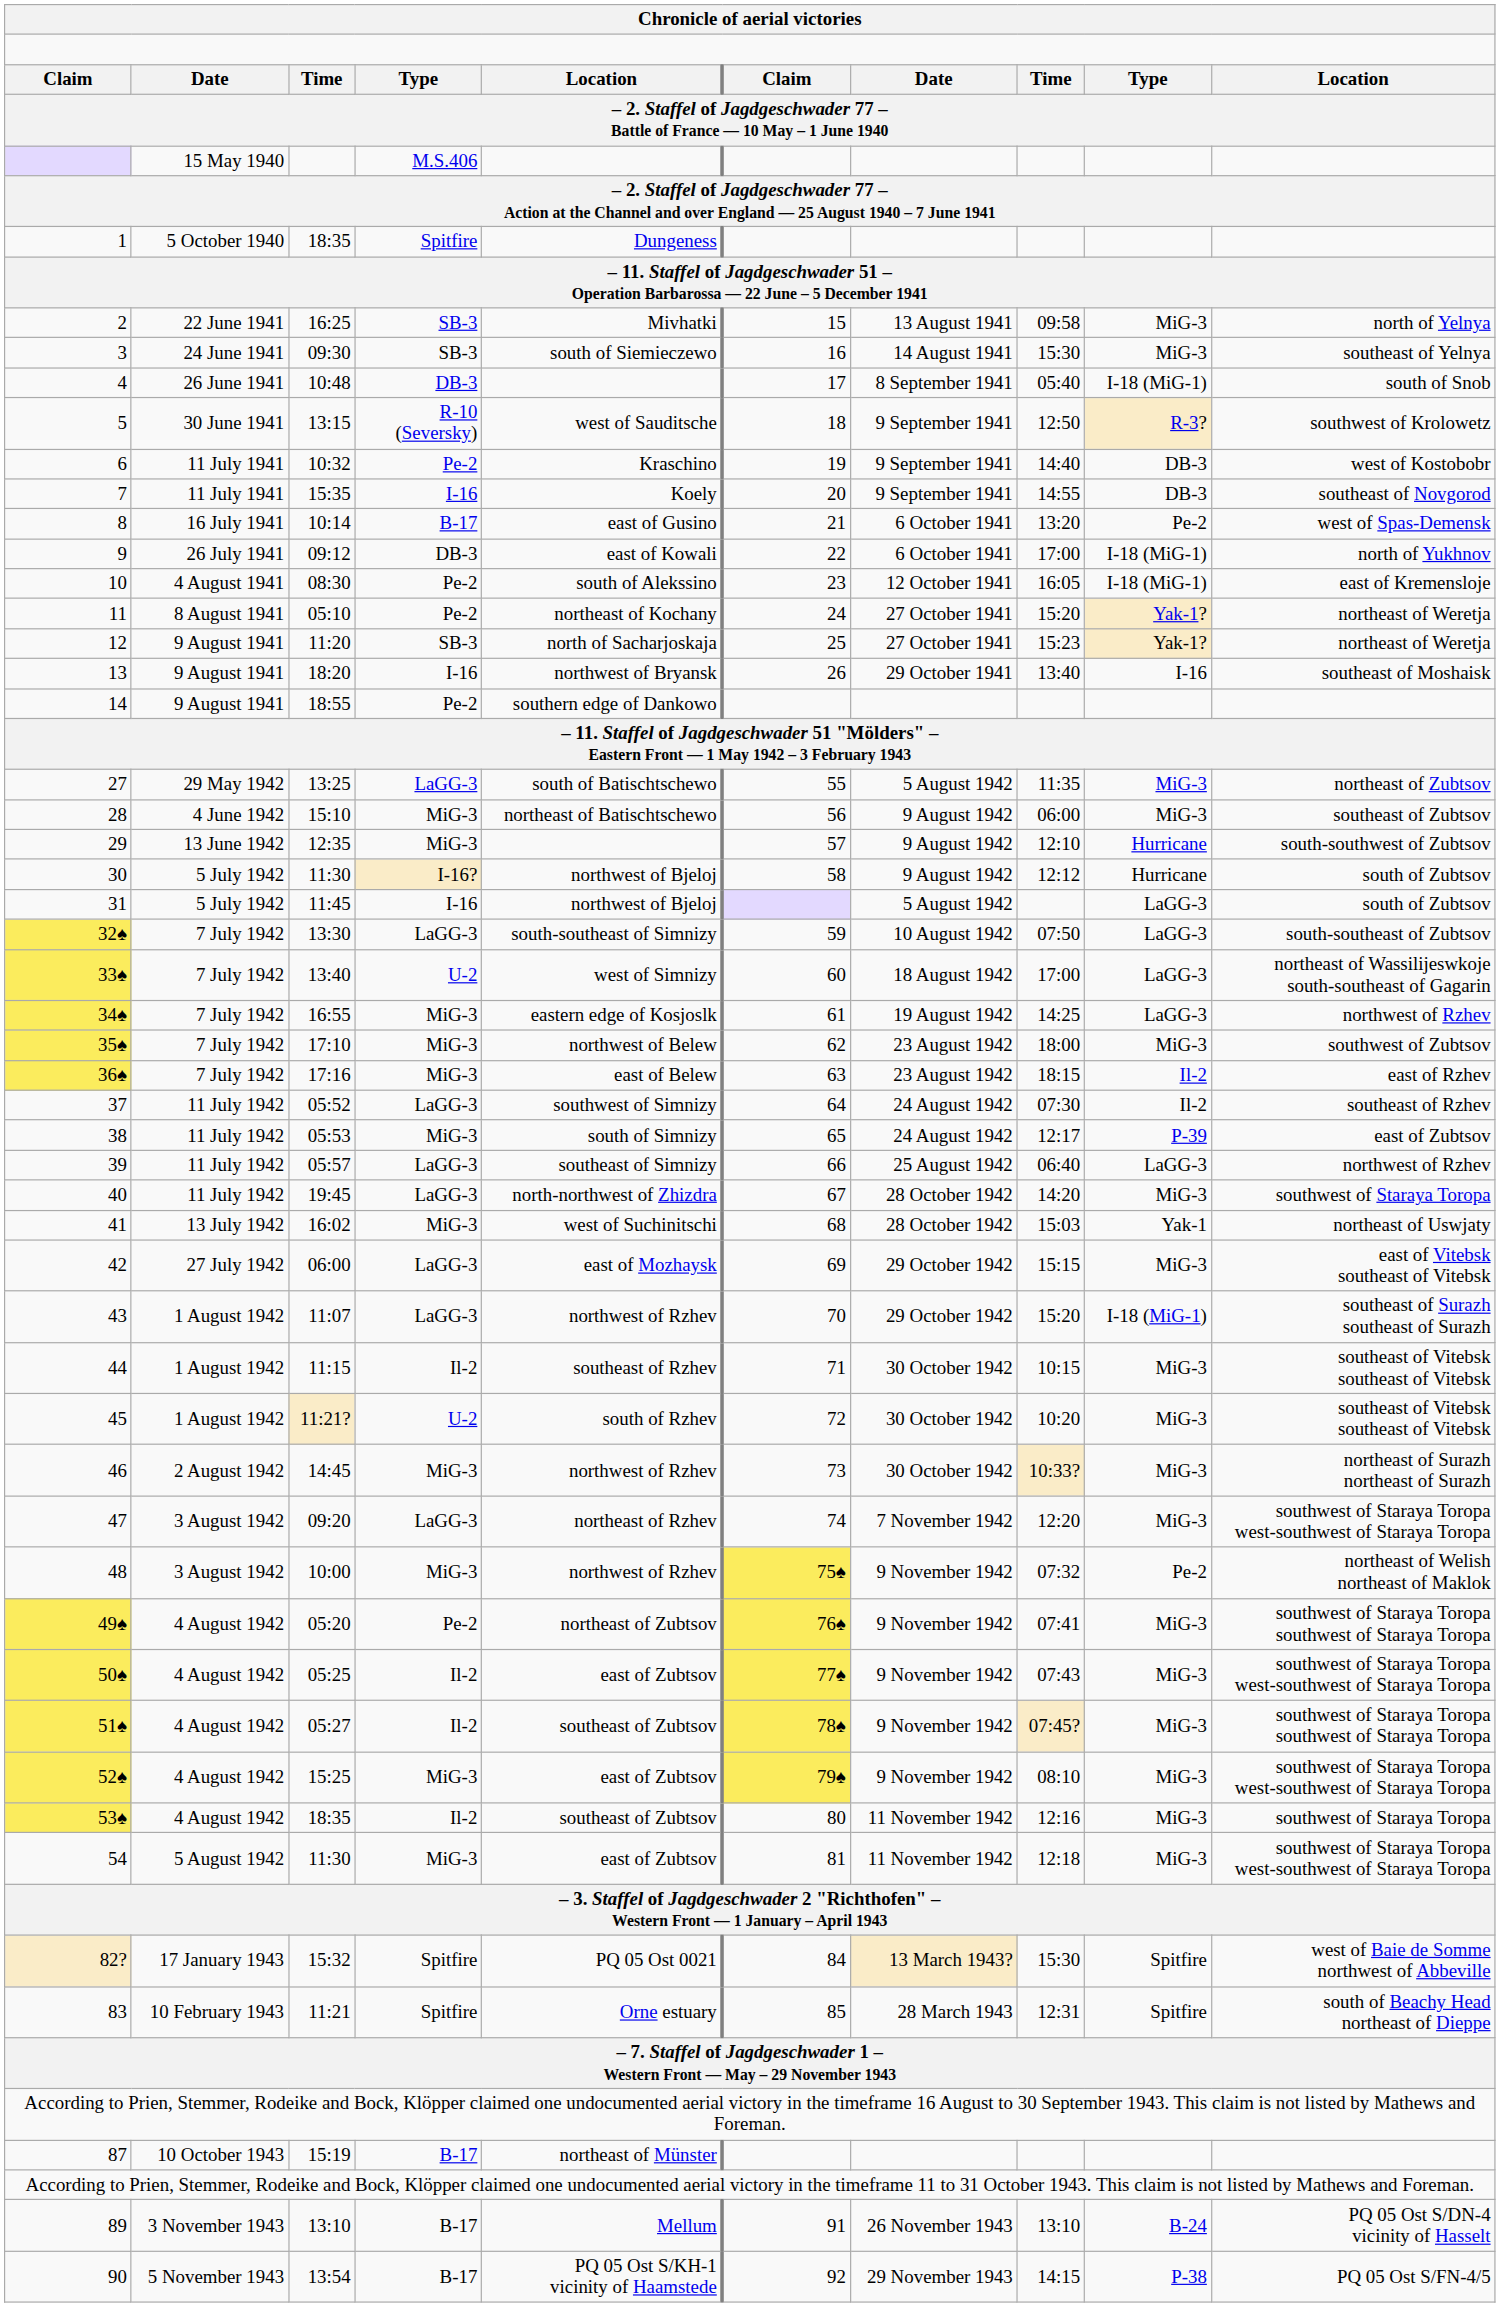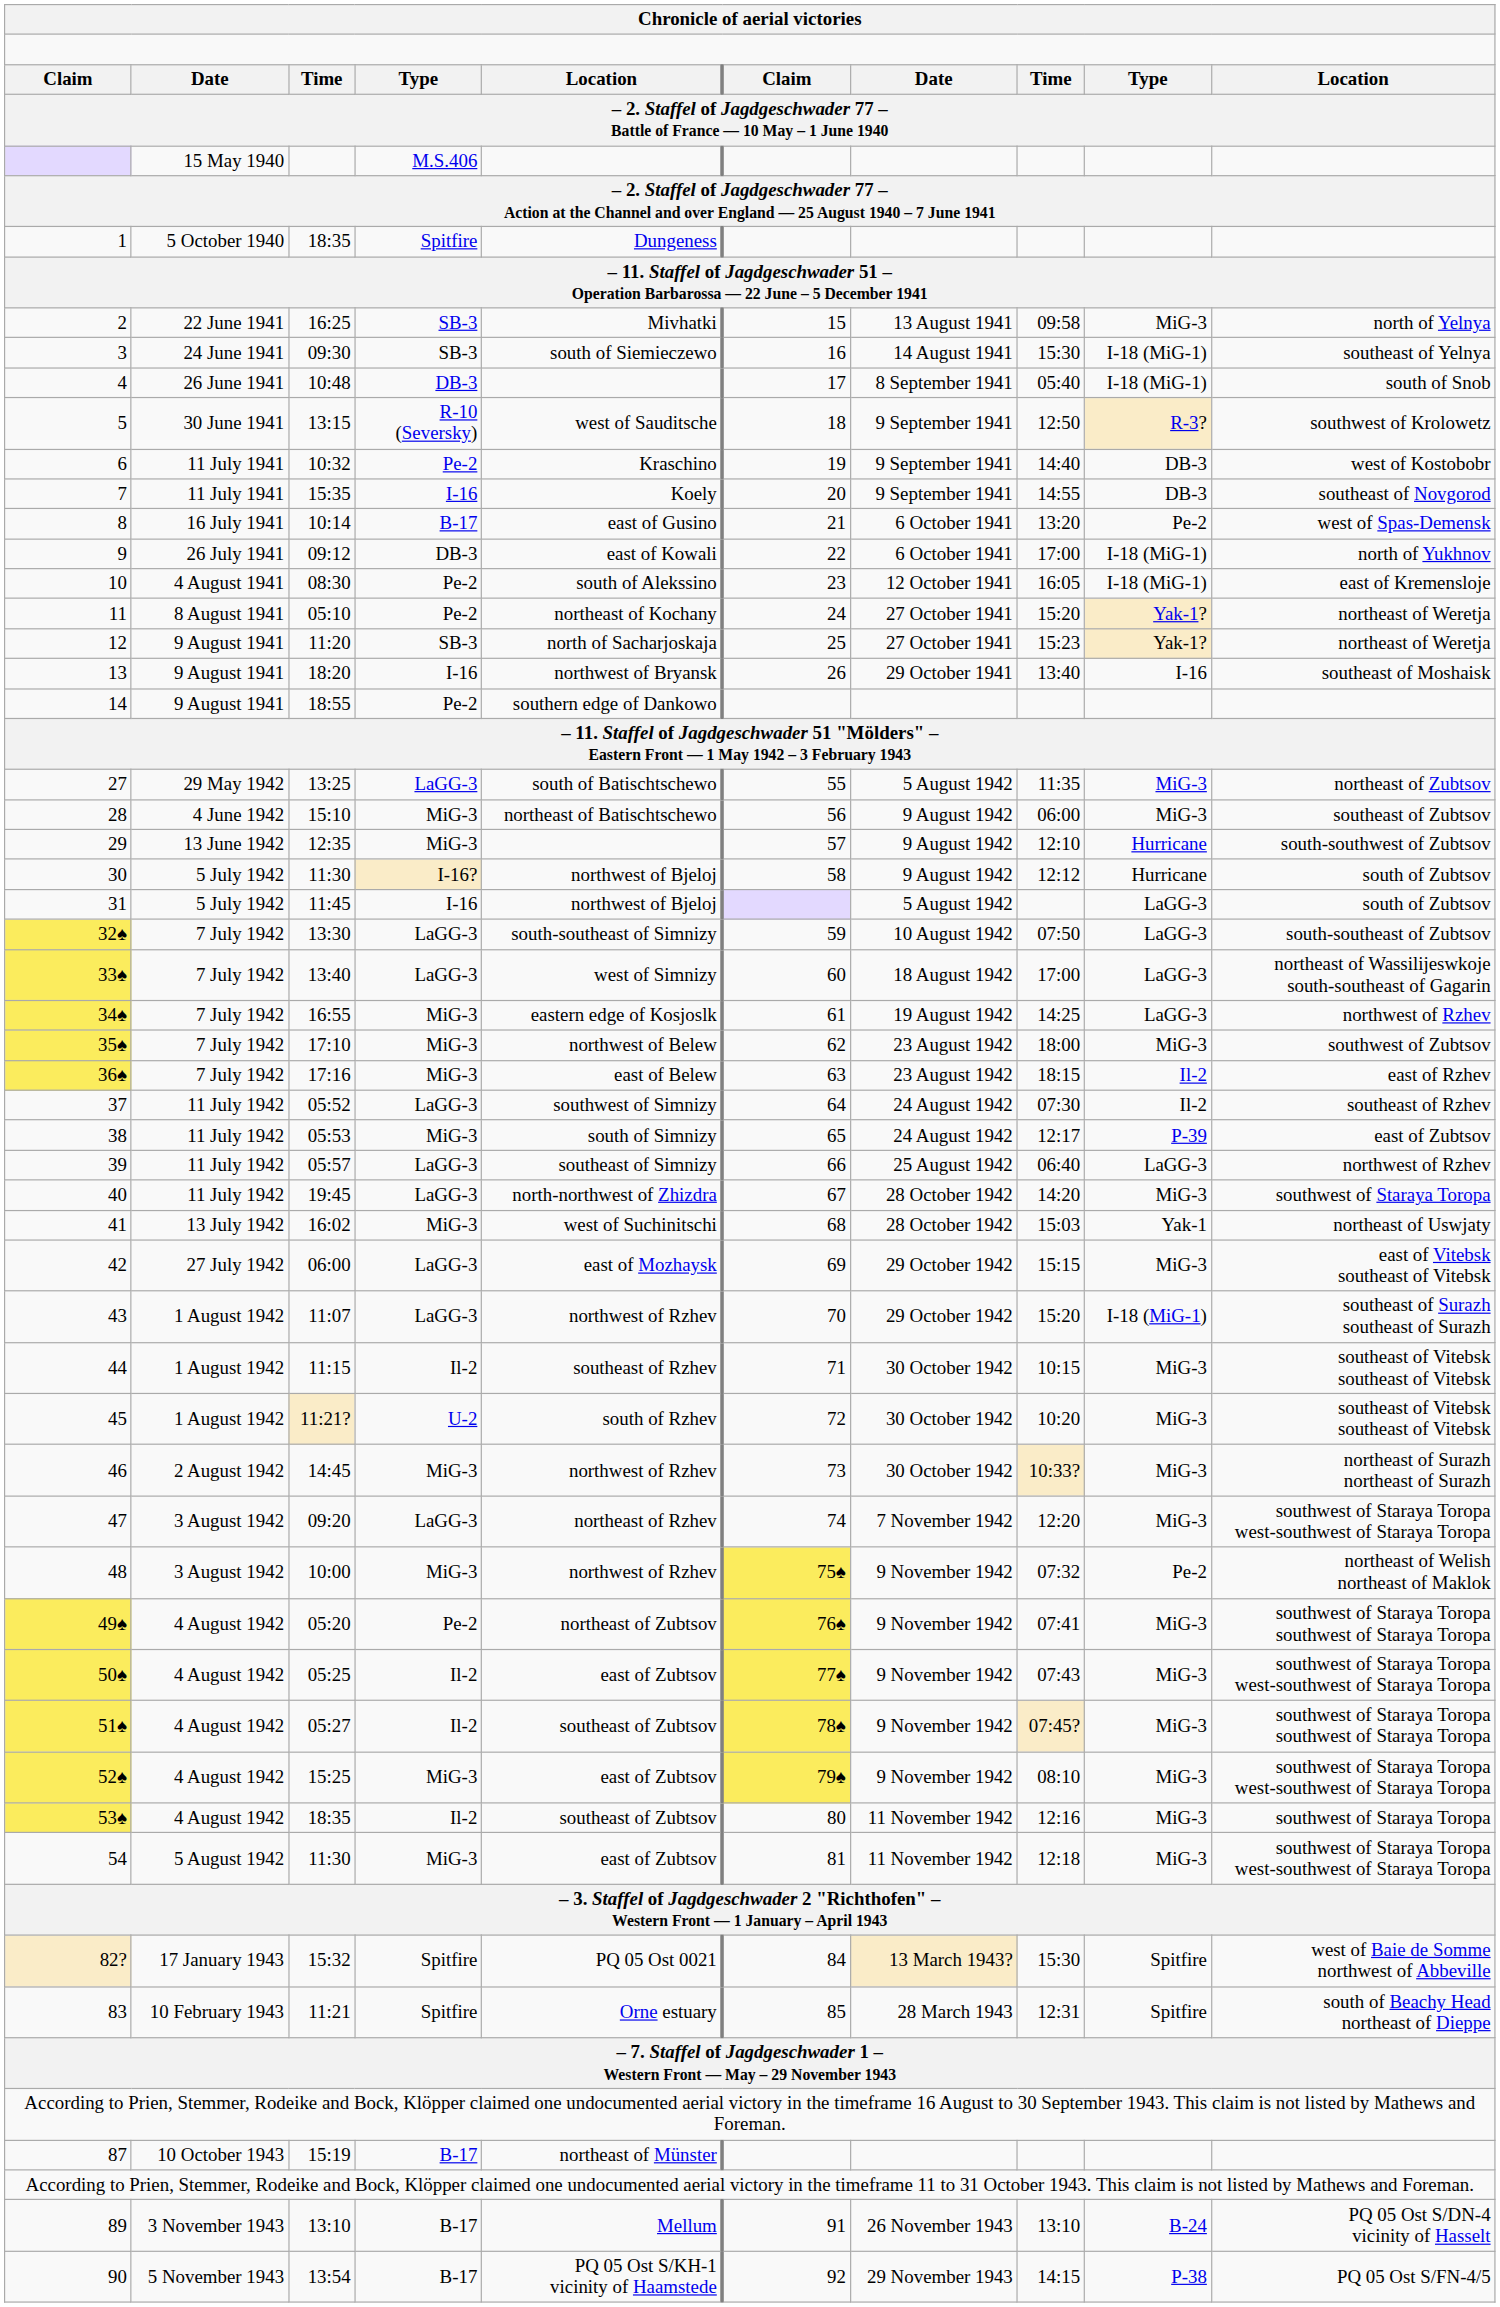(1181, 352) MiG-3 -> (1157, 352) I-18 (MiG-1)
(463, 974) U-2 -> (446, 974) LaGG-3
